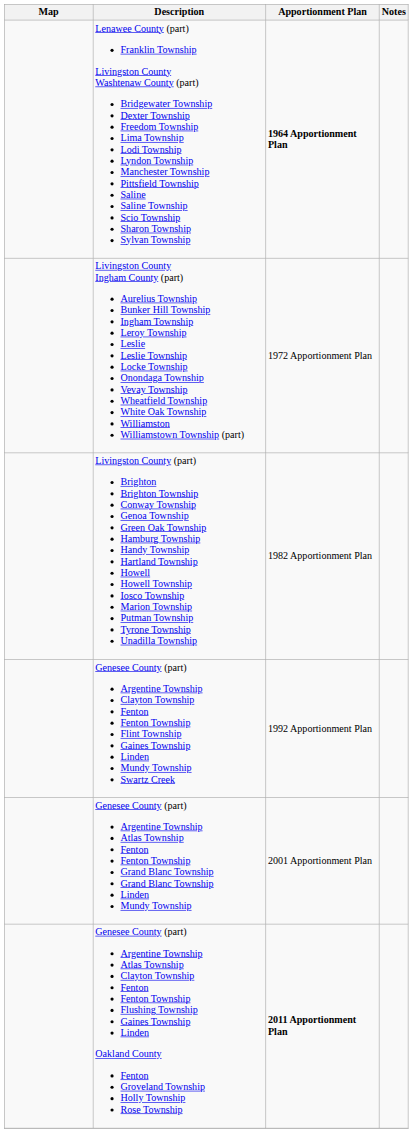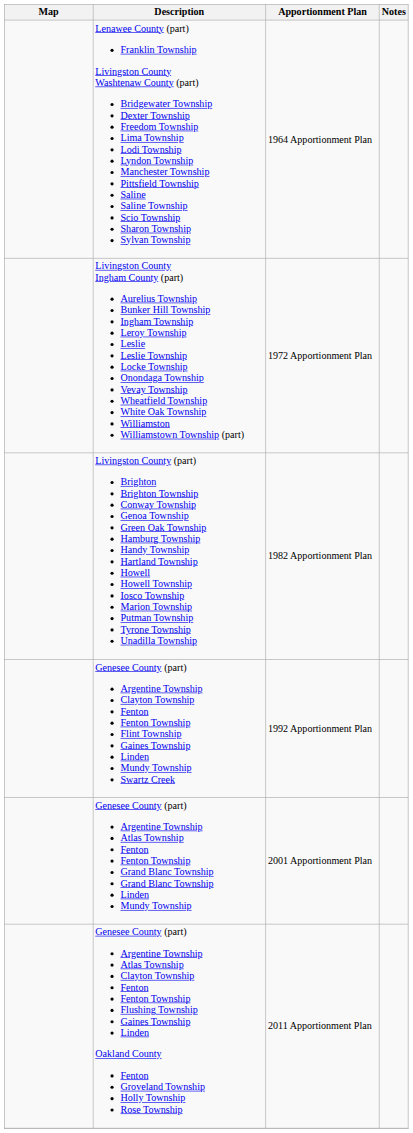(312, 139) bold -> (320, 139) normal
(312, 1026) bold -> (320, 1026) normal
